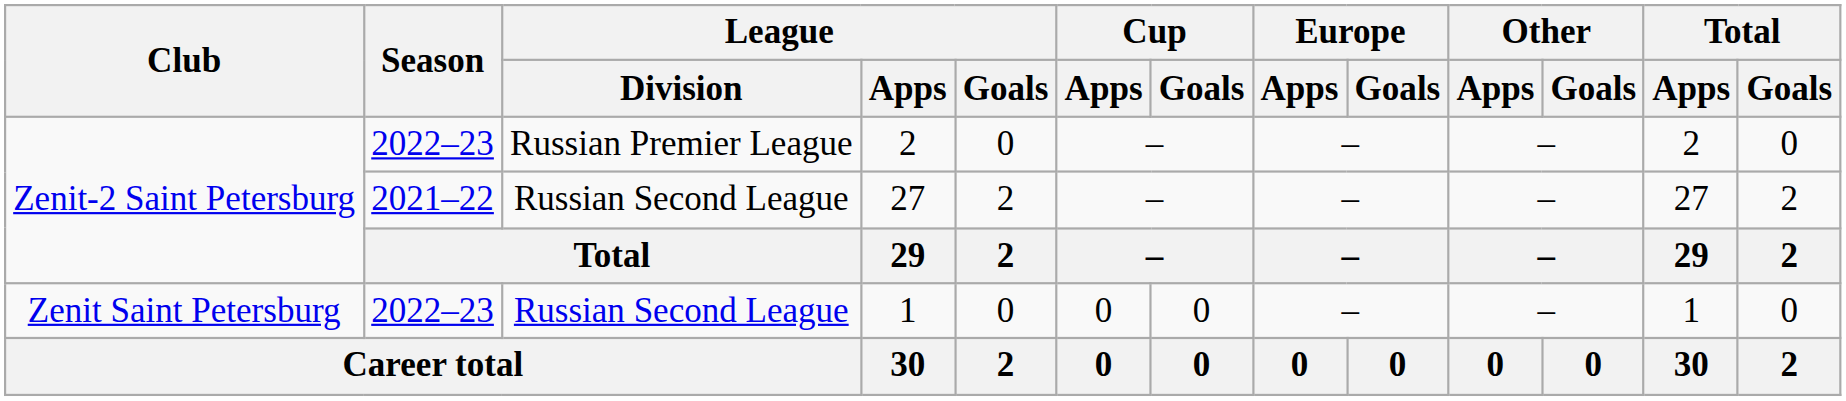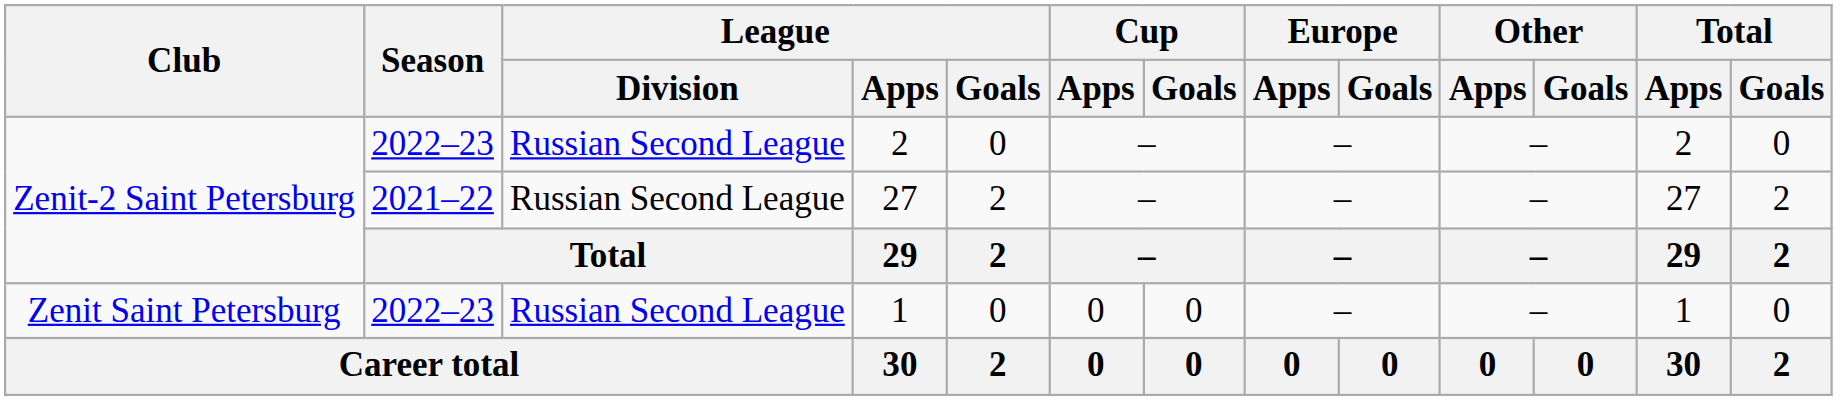(681, 143) Russian Premier League -> (677, 143) Russian Second League
